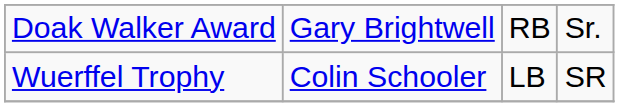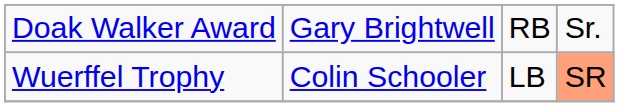(586, 76) no background -> (586, 76) lightsalmon background
